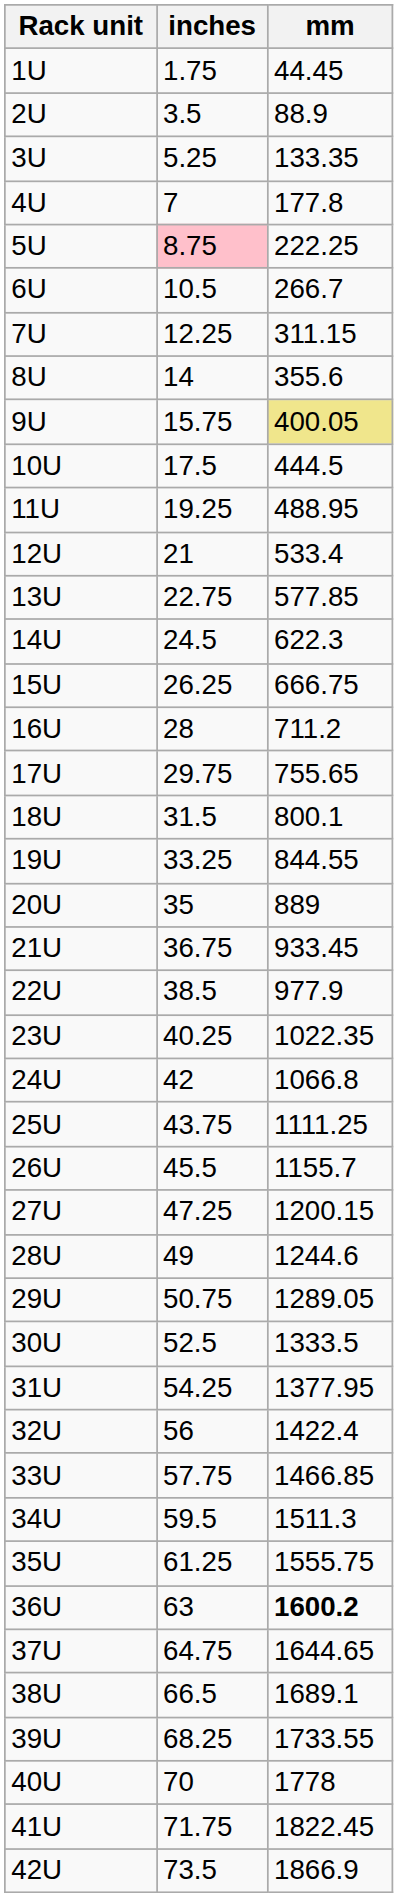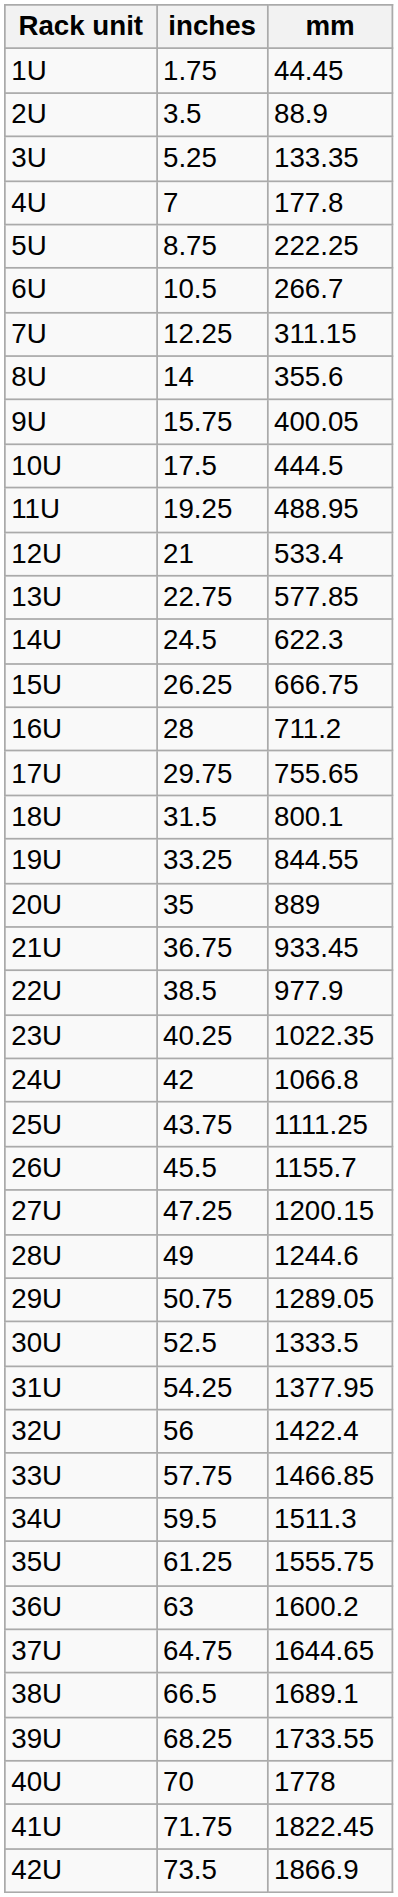(190, 245) pink background -> (190, 245) no background
(316, 421) khaki background -> (316, 421) no background
(316, 1606) bold -> (316, 1606) normal
